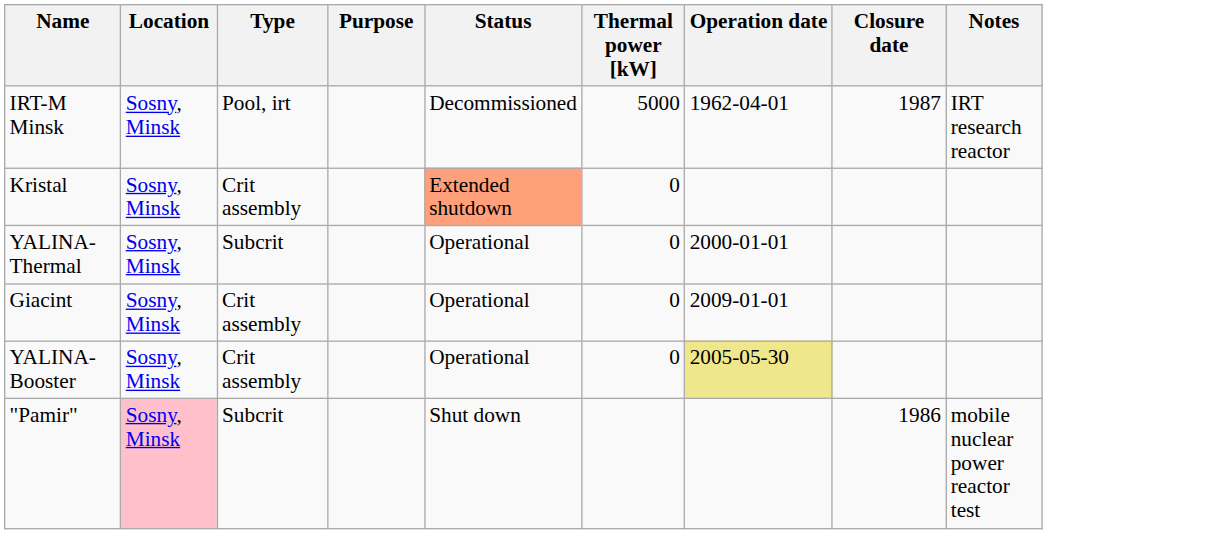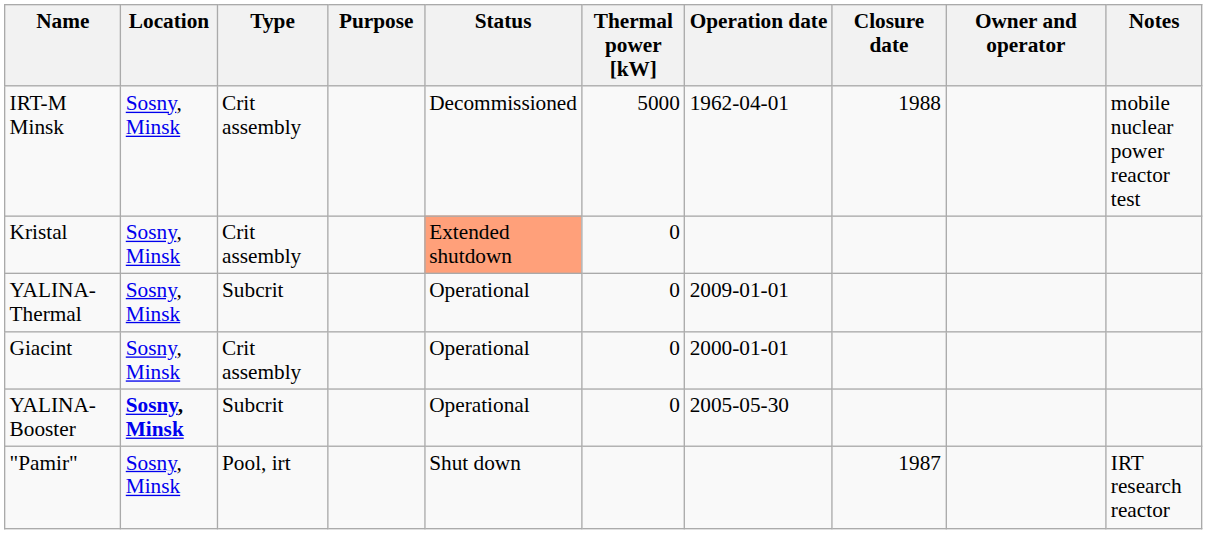+ column: (1026, 33)
(256, 103) Pool, irt -> (262, 114) Crit assembly
(920, 103) 1987 -> (920, 103) 1988
(986, 126) IRT research reactor -> (1142, 150) mobile nuclear power reactor test
(739, 242) 2000-01-01 -> (739, 290) 2009-01-01
(739, 300) 2009-01-01 -> (739, 347) 2000-01-01
(154, 369) normal -> (155, 417) bold
(262, 369) Crit assembly -> (253, 405) Subcrit
(739, 357) khaki background -> (739, 405) no background
(154, 427) pink background -> (154, 475) no background
(253, 415) Subcrit -> (256, 463) Pool, irt
(920, 415) 1986 -> (920, 463) 1987
(982, 463) mobile nuclear power reactor test -> (1146, 487) IRT research reactor
